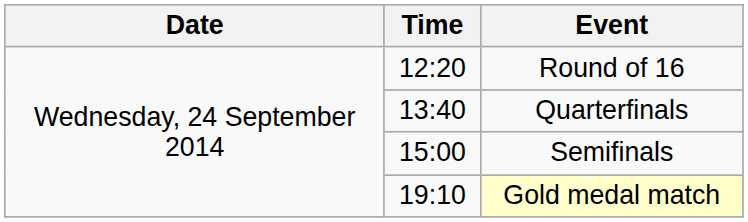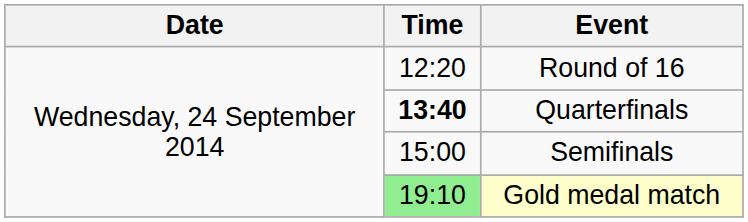(432, 110) normal -> (432, 110) bold
(432, 195) no background -> (432, 195) lightgreen background
